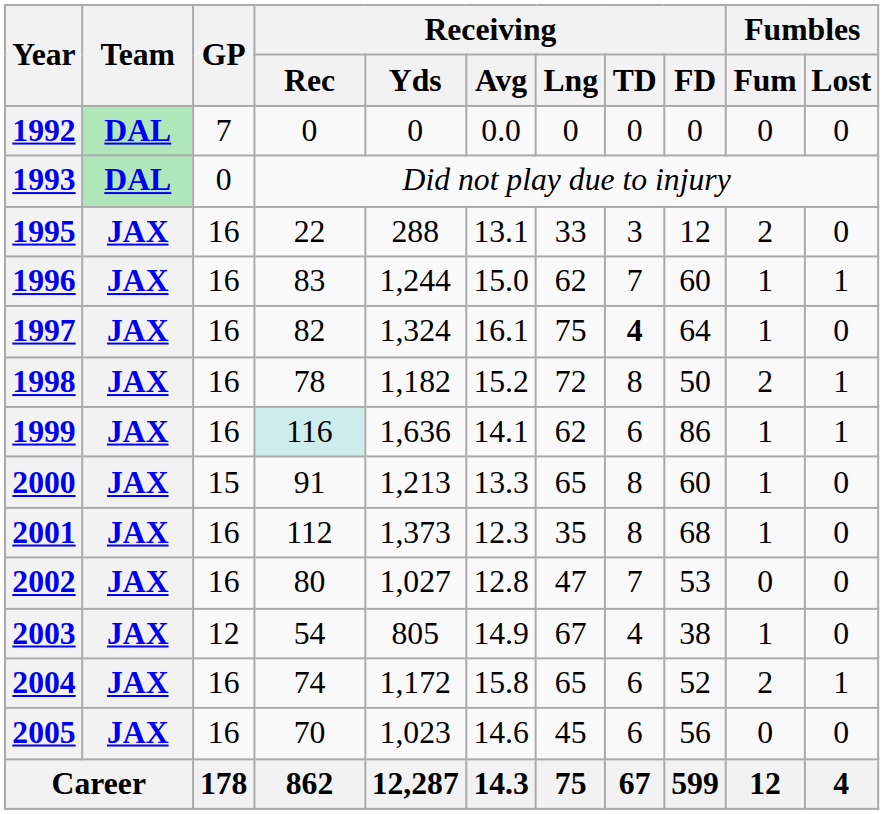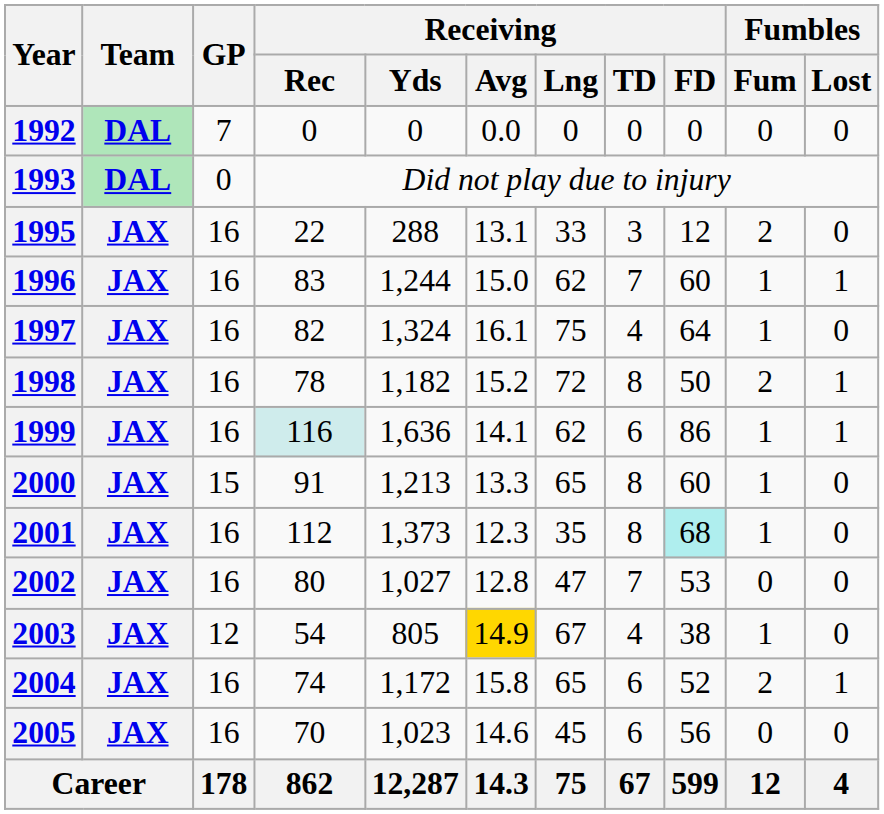(635, 331) bold -> (635, 331) normal
(695, 532) no background -> (695, 532) paleturquoise background
(501, 632) no background -> (501, 632) gold background
